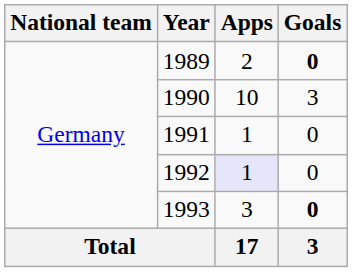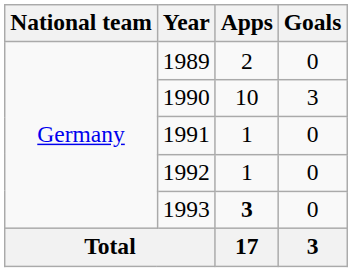(313, 60) bold -> (313, 60) normal
(247, 172) lavender background -> (247, 172) no background
(247, 209) normal -> (247, 209) bold
(313, 209) bold -> (313, 209) normal
